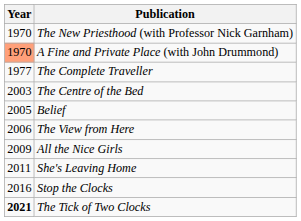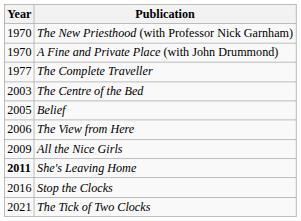(19, 52) lightsalmon background -> (19, 52) no background
(19, 168) normal -> (19, 168) bold
(19, 206) bold -> (19, 206) normal
